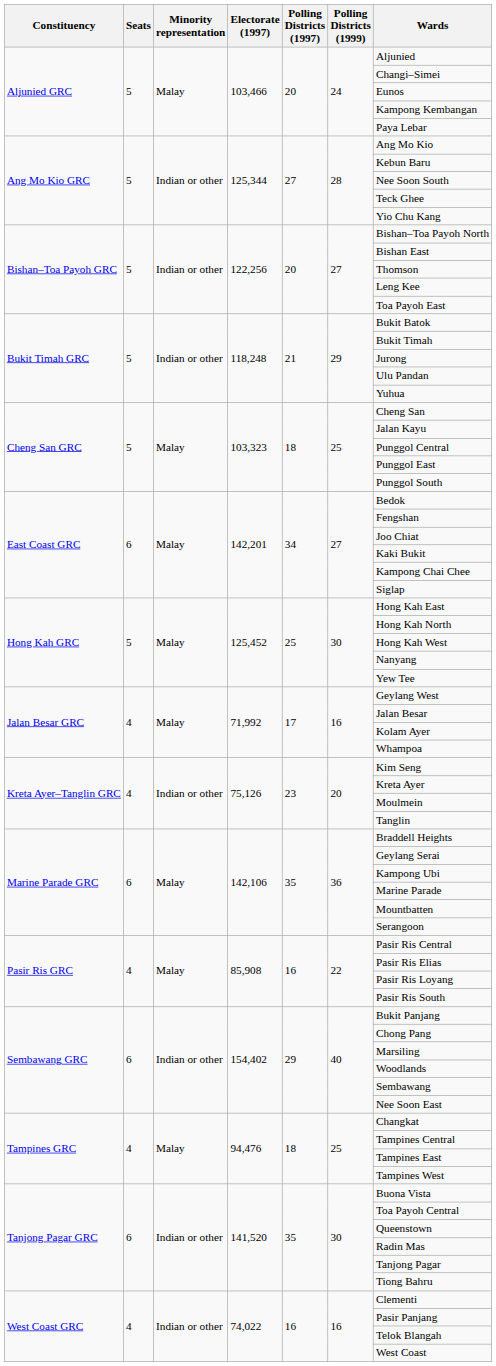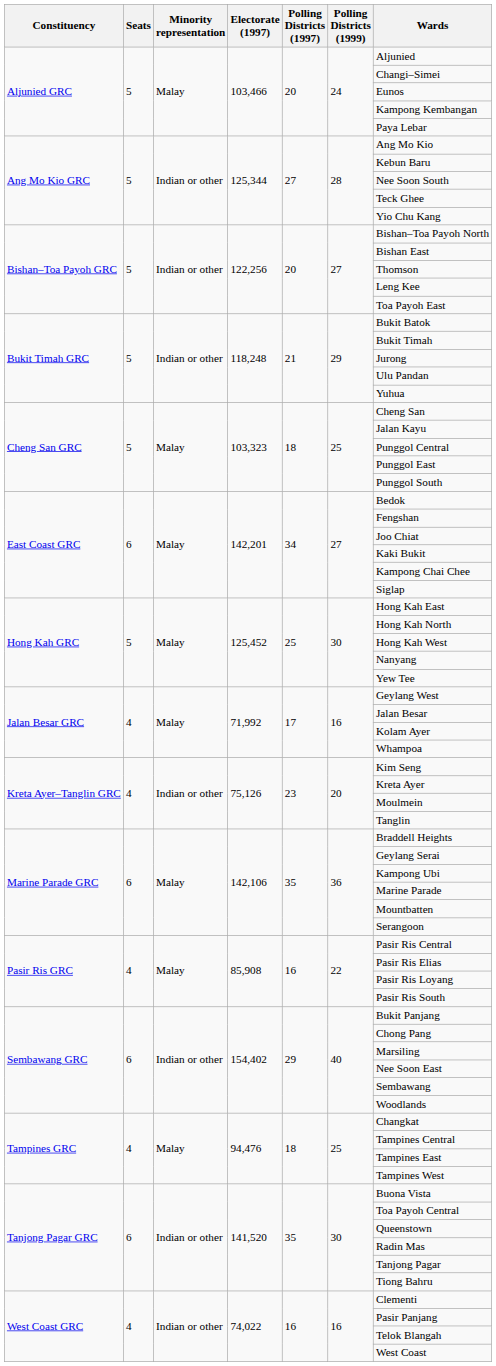(401, 1068) Woodlands -> (409, 1068) Nee Soon East
(409, 1104) Nee Soon East -> (401, 1104) Woodlands
